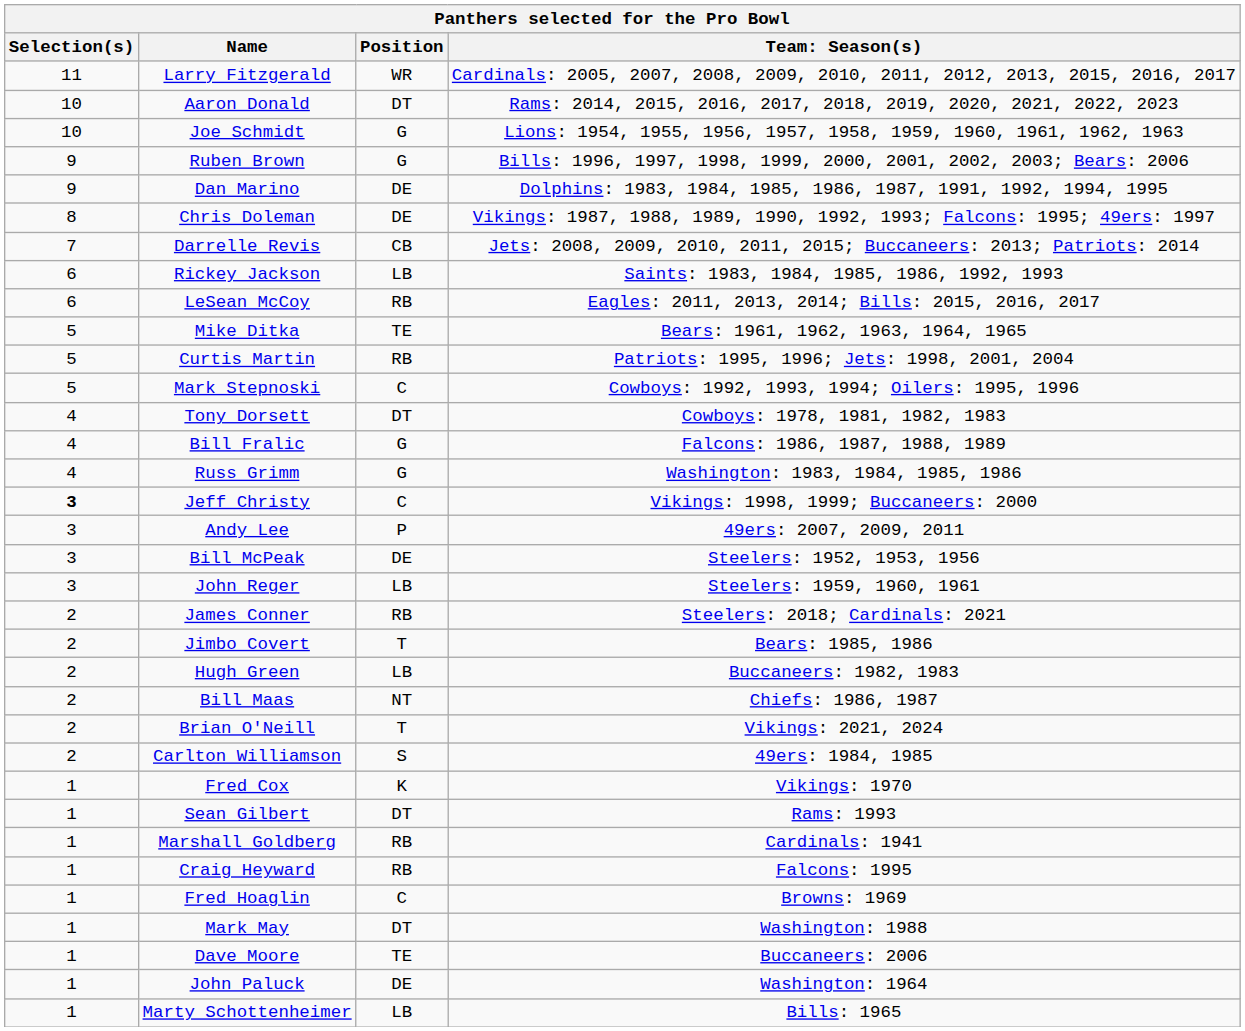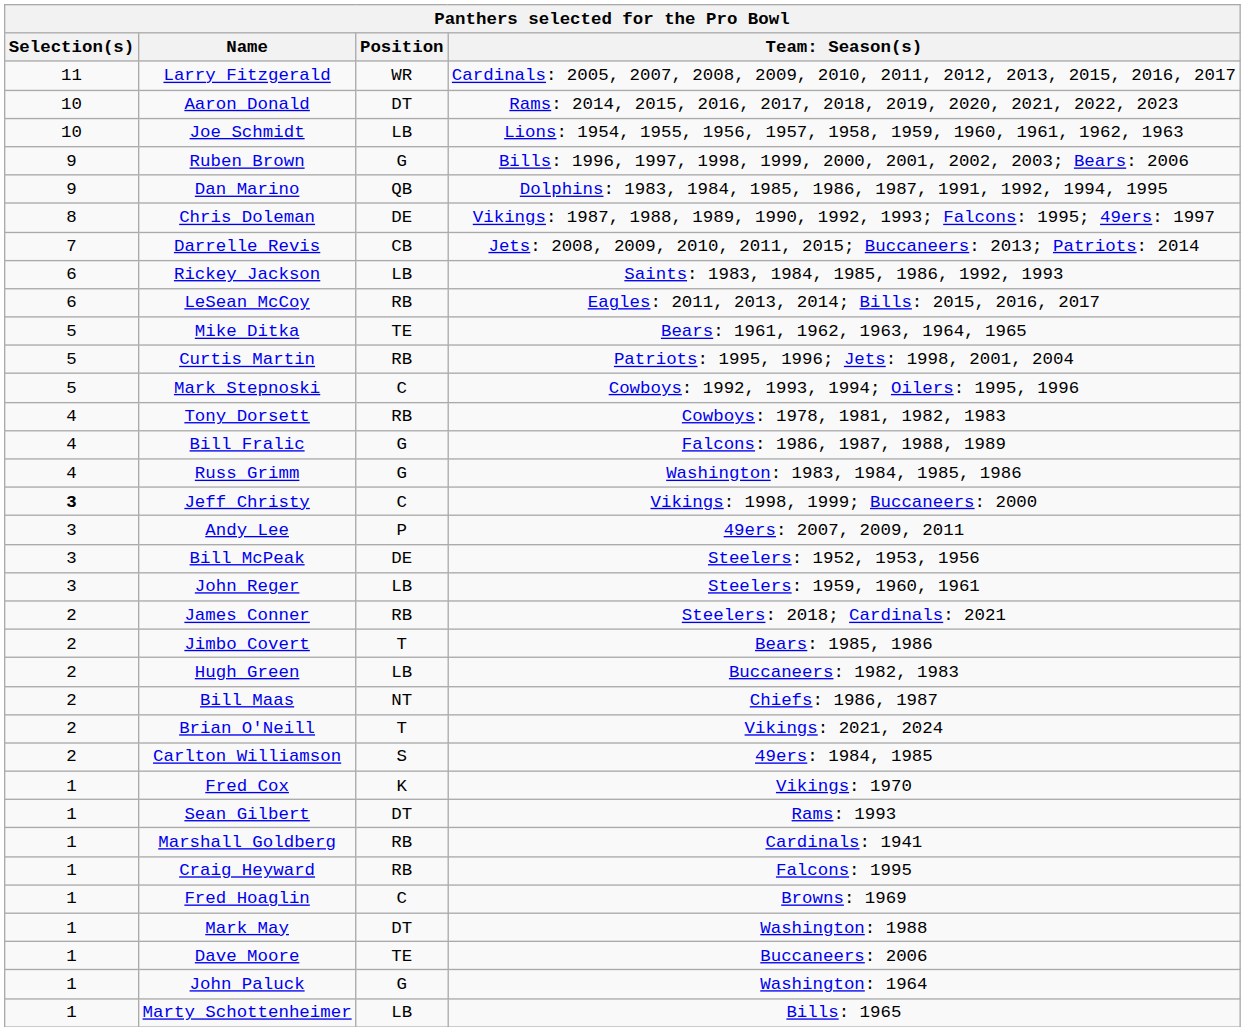(402, 132) G -> (402, 132) LB
(402, 189) DE -> (402, 189) QB
(402, 416) DT -> (402, 416) RB
(402, 984) DE -> (402, 984) G
